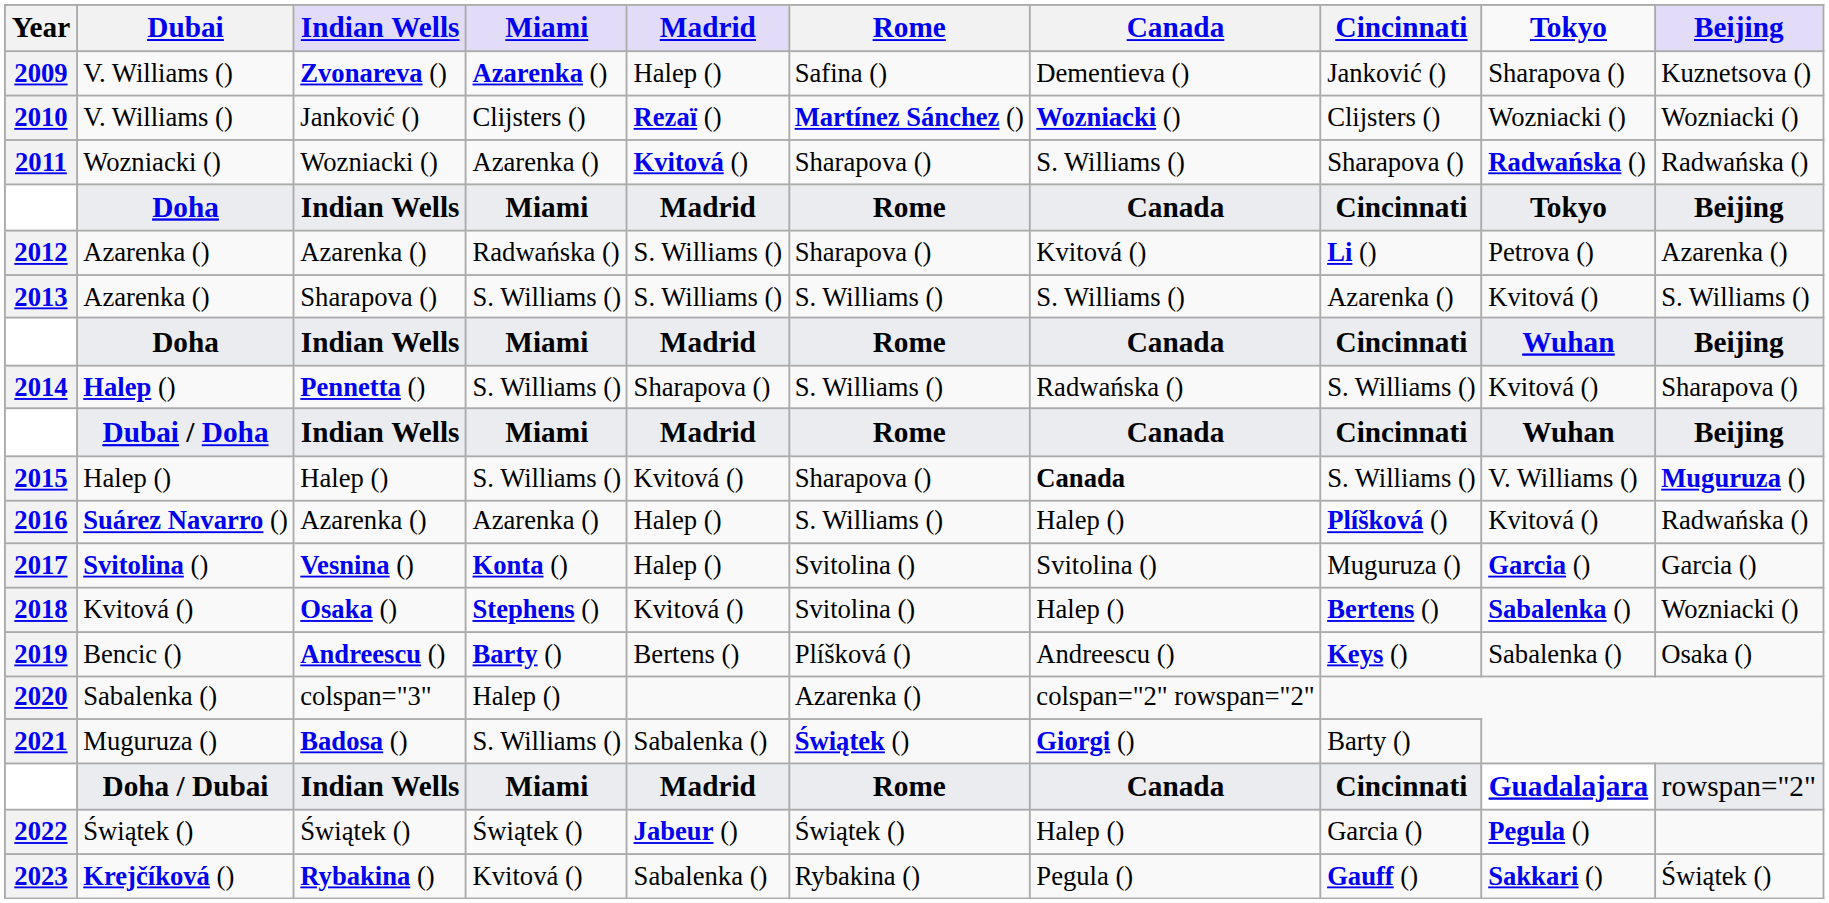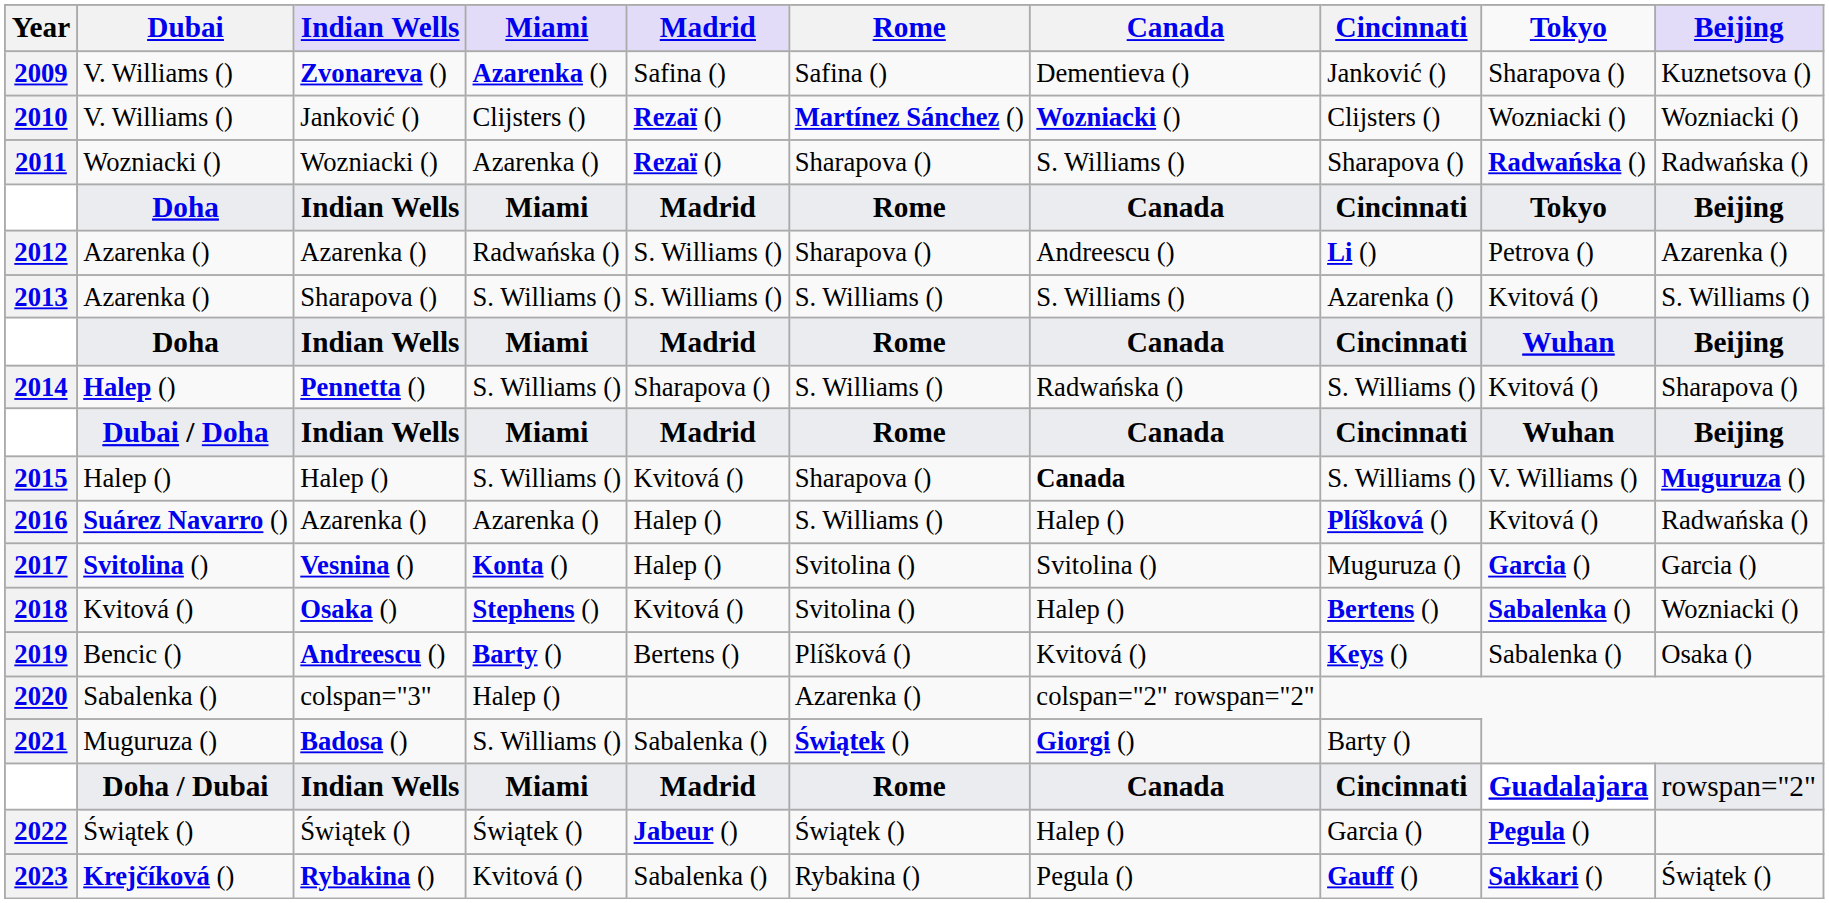(678, 73) Halep () -> (680, 73) Safina ()
(691, 161) Kvitová () -> (678, 161) Rezaï ()
(1091, 252) Kvitová () -> (1105, 252) Andreescu ()
(1105, 653) Andreescu () -> (1091, 653) Kvitová ()
